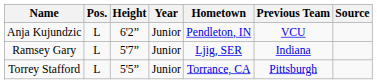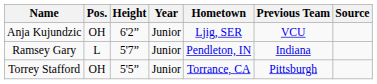(97, 32) L -> (97, 32) OH
(219, 32) Pendleton, IN -> (219, 32) Ljig, SER
(219, 50) Ljig, SER -> (219, 50) Pendleton, IN
(97, 69) L -> (97, 69) OH
